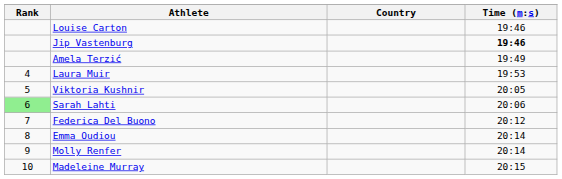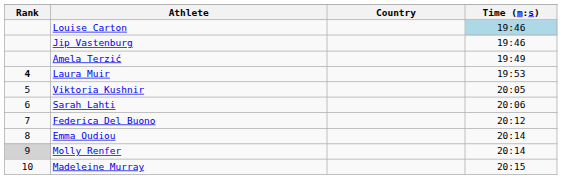(511, 28) no background -> (511, 28) lightblue background
(511, 43) bold -> (511, 43) normal
(27, 74) normal -> (27, 74) bold
(27, 105) lightgreen background -> (27, 105) no background
(27, 151) no background -> (27, 151) lightgrey background
